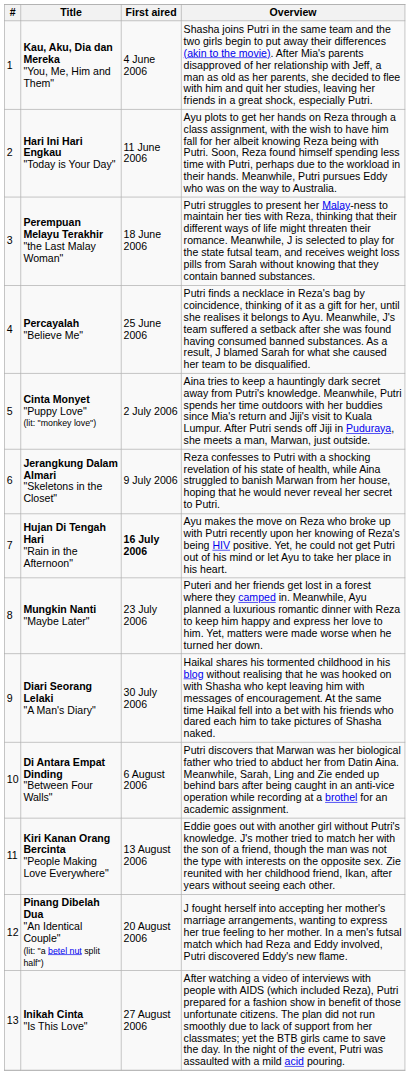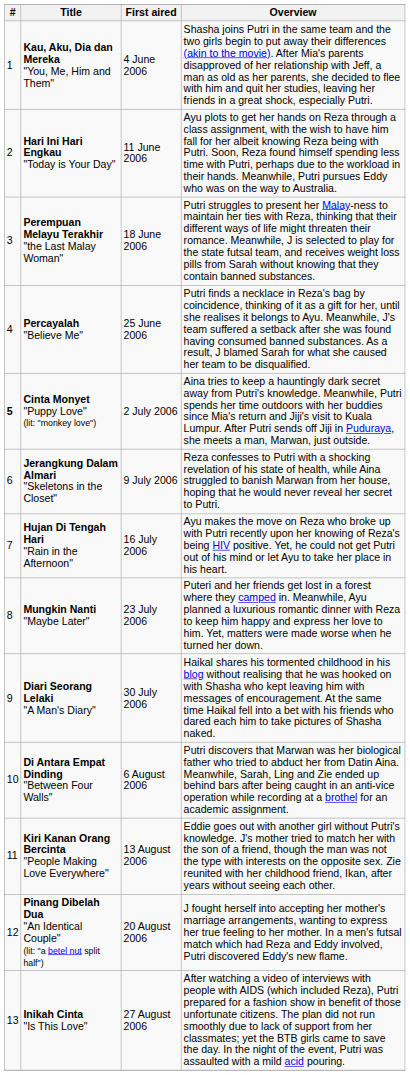(10, 411) normal -> (10, 411) bold
(141, 545) bold -> (140, 545) normal
